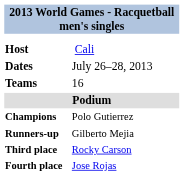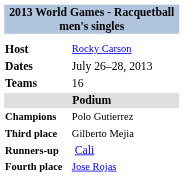(83, 49) Cali -> (102, 49) Rocky Carson
(32, 133) Runners-up -> (31, 133) Third place
(31, 149) Third place -> (32, 150) Runners-up
(102, 149) Rocky Carson -> (83, 150) Cali
